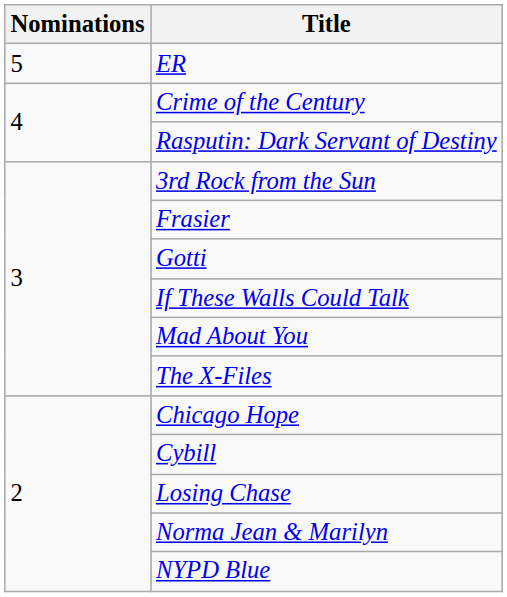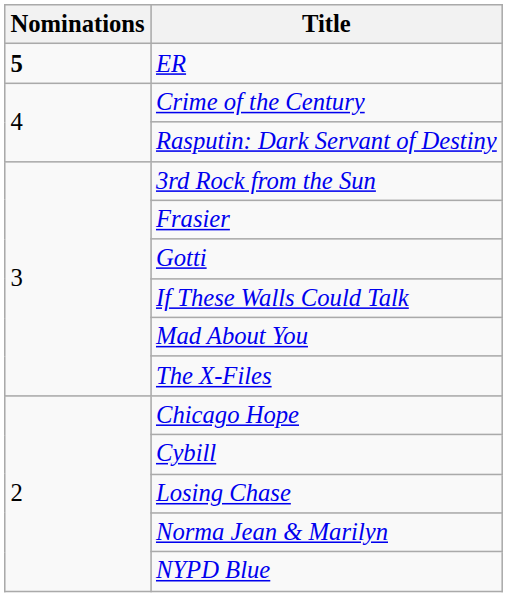(17, 63) normal -> (17, 63) bold
